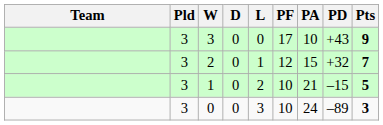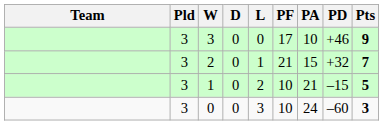(338, 39) +43 -> (338, 39) +46
(285, 62) 12 -> (285, 62) 21
(338, 108) –89 -> (338, 108) –60
